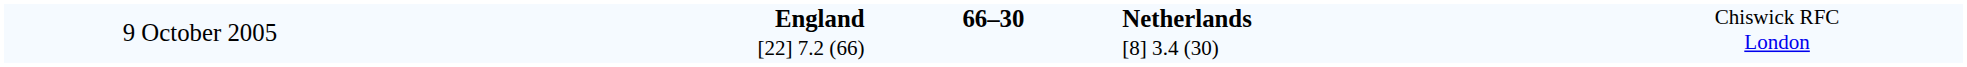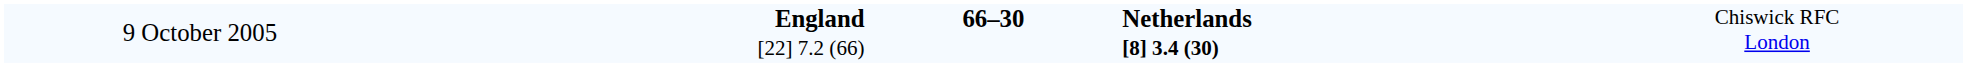(1171, 48) normal -> (1171, 48) bold
